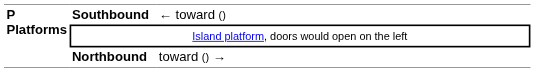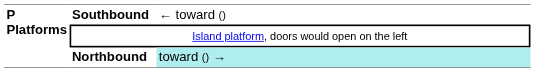(192, 57) no background -> (192, 57) paleturquoise background
